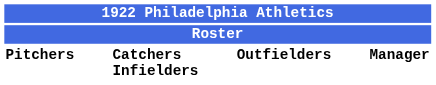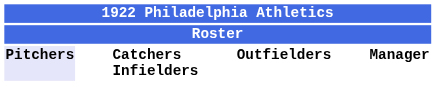(40, 55) no background -> (40, 55) lavender background
